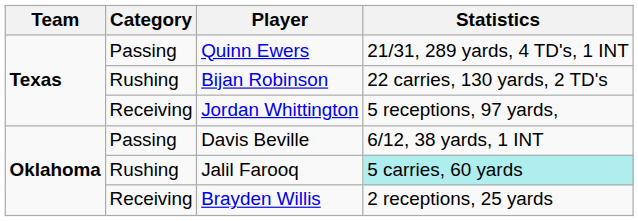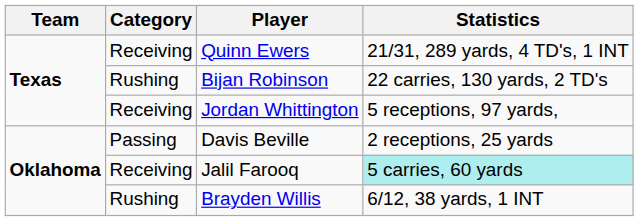(143, 50) Passing -> (151, 50) Receiving
(455, 140) 6/12, 38 yards, 1 INT -> (460, 140) 2 receptions, 25 yards
(144, 170) Rushing -> (151, 170) Receiving
(151, 200) Receiving -> (144, 200) Rushing
(460, 200) 2 receptions, 25 yards -> (455, 200) 6/12, 38 yards, 1 INT
